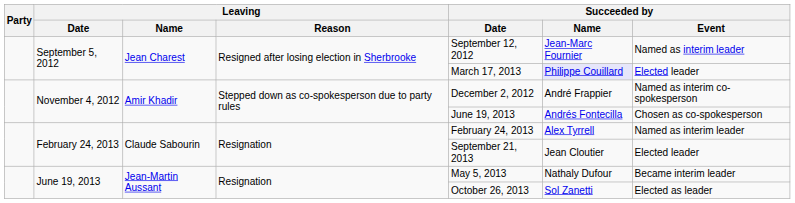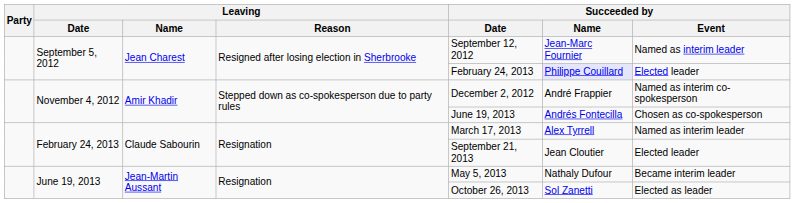(486, 71) March 17, 2013 -> (492, 71) February 24, 2013
(492, 131) February 24, 2013 -> (486, 131) March 17, 2013
